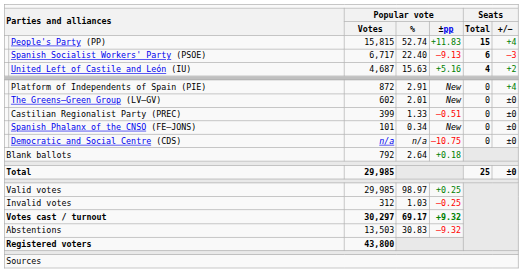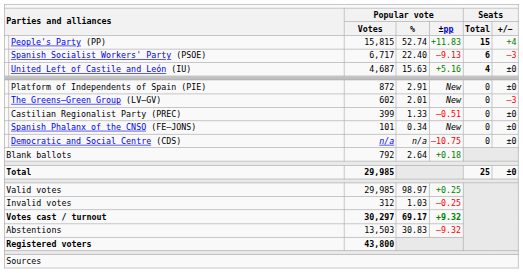(511, 69) +2 -> (511, 69) ±0
(511, 87) +4 -> (511, 87) ±0
(511, 100) ±0 -> (511, 100) –3
